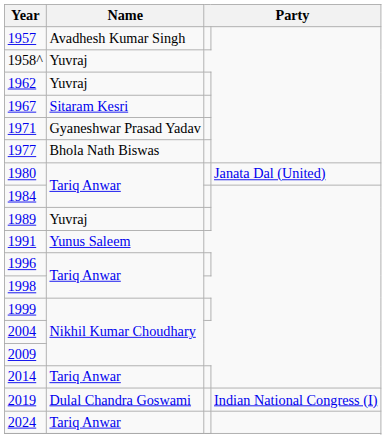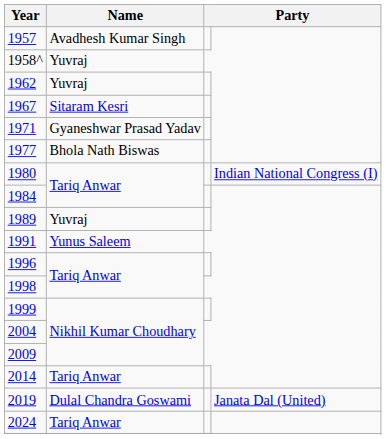(270, 173) Janata Dal (United) -> (296, 173) Indian National Congress (I)
(296, 399) Indian National Congress (I) -> (270, 399) Janata Dal (United)
